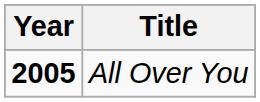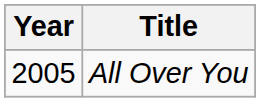(44, 73) bold -> (44, 73) normal
